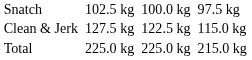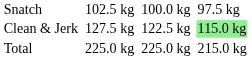(222, 28) no background -> (222, 28) lightgreen background
